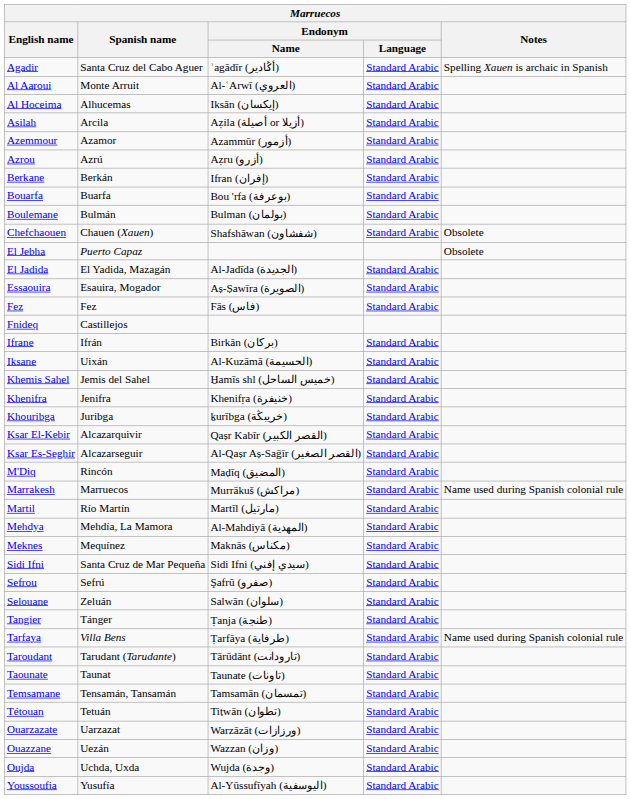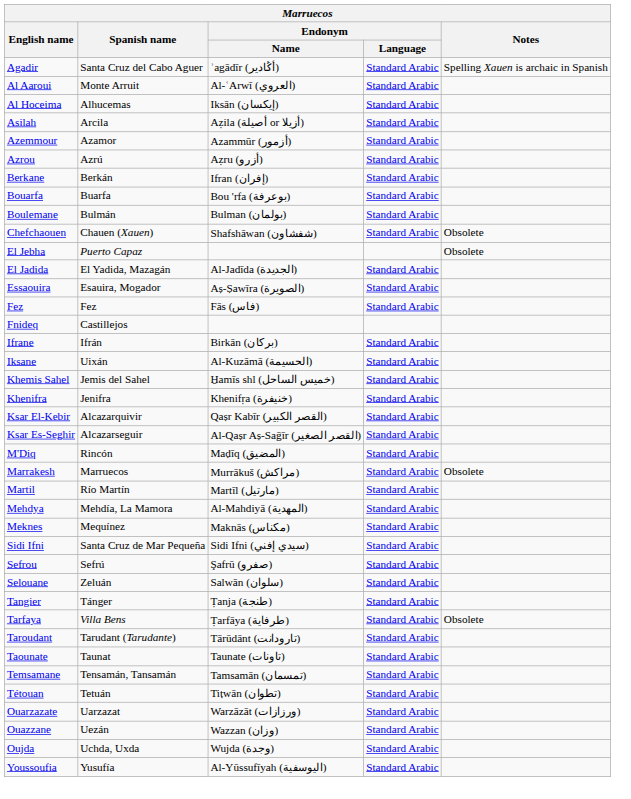- row: (31, 416)
(534, 490) Name used during Spanish colonial rule -> (464, 471) Obsolete
(534, 637) Name used during Spanish colonial rule -> (464, 619) Obsolete
